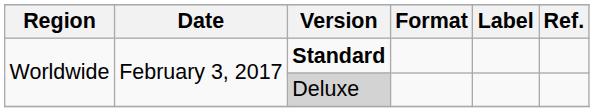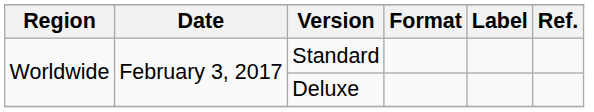(339, 55) bold -> (336, 55) normal
(326, 89) lightgrey background -> (326, 89) no background
